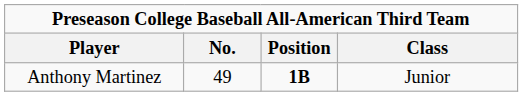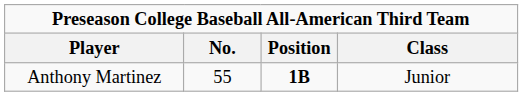(222, 76) 49 -> (222, 76) 55
